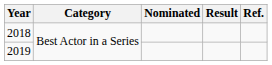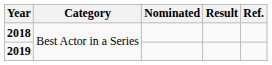(19, 32) normal -> (19, 32) bold
(19, 51) normal -> (19, 51) bold
